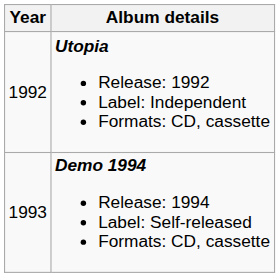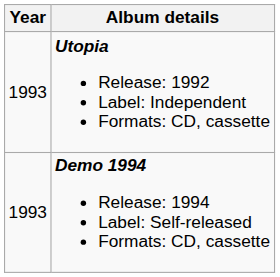(28, 92) 1992 -> (28, 92) 1993
